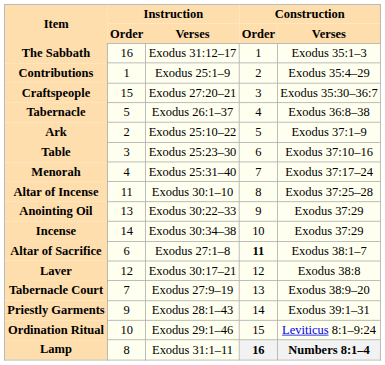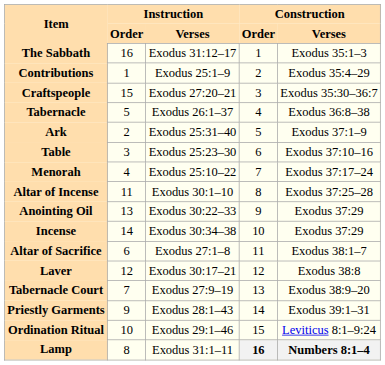(193, 132) Exodus 25:10–22 -> (193, 132) Exodus 25:31–40
(193, 171) Exodus 25:31–40 -> (193, 171) Exodus 25:10–22
(258, 251) bold -> (258, 251) normal
